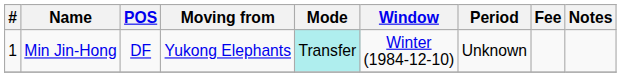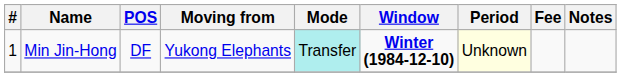(409, 51) normal -> (409, 51) bold
(494, 51) no background -> (494, 51) lightyellow background
